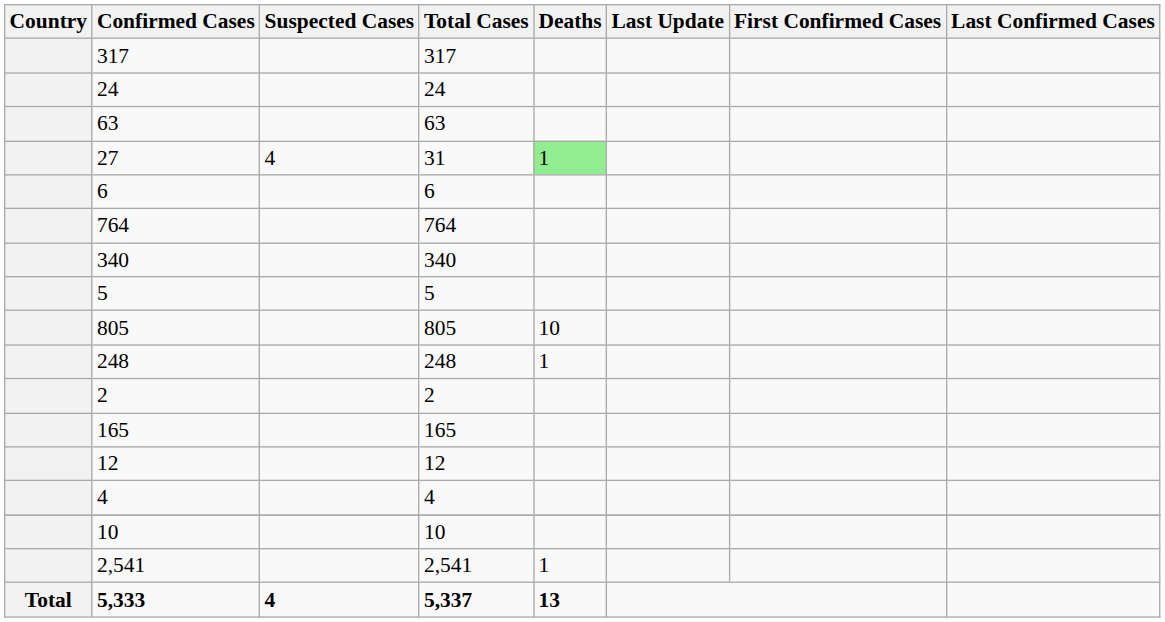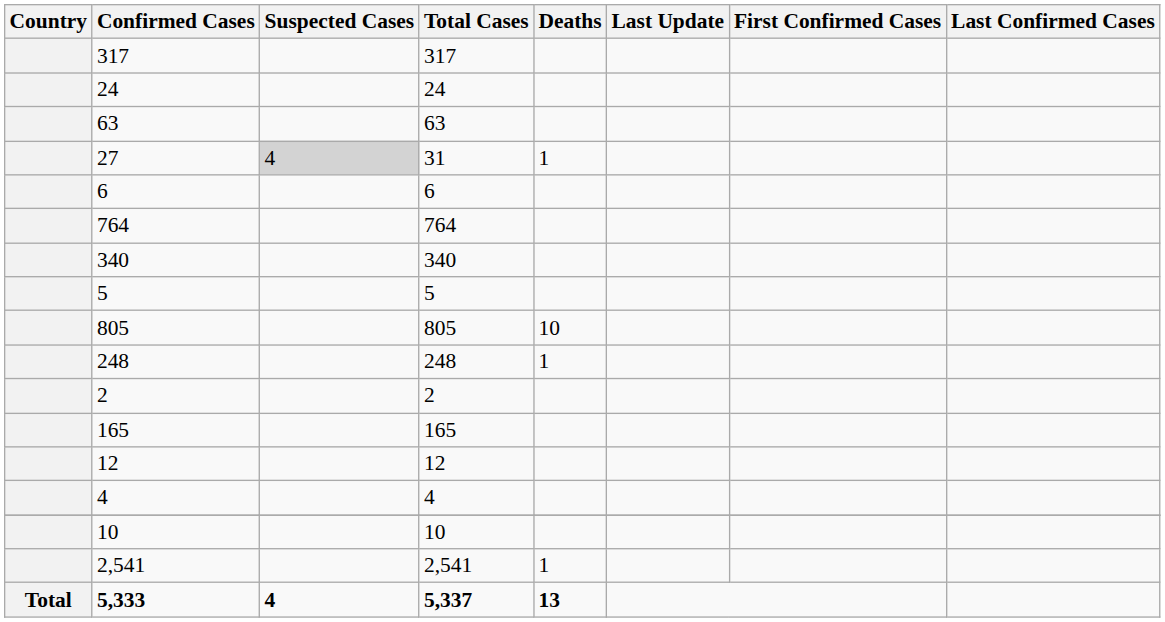(270, 157) no background -> (270, 157) lightgrey background
(544, 157) lightgreen background -> (544, 157) no background
